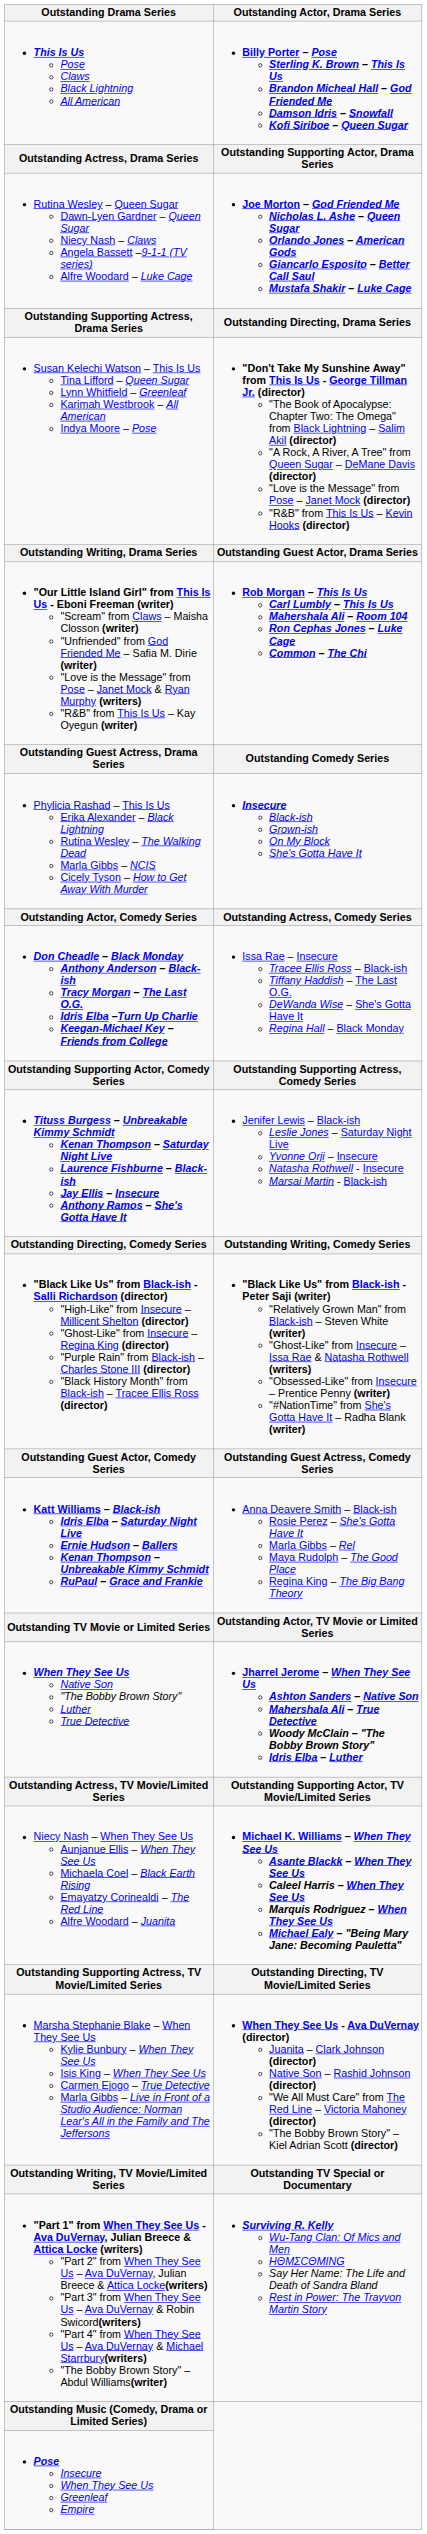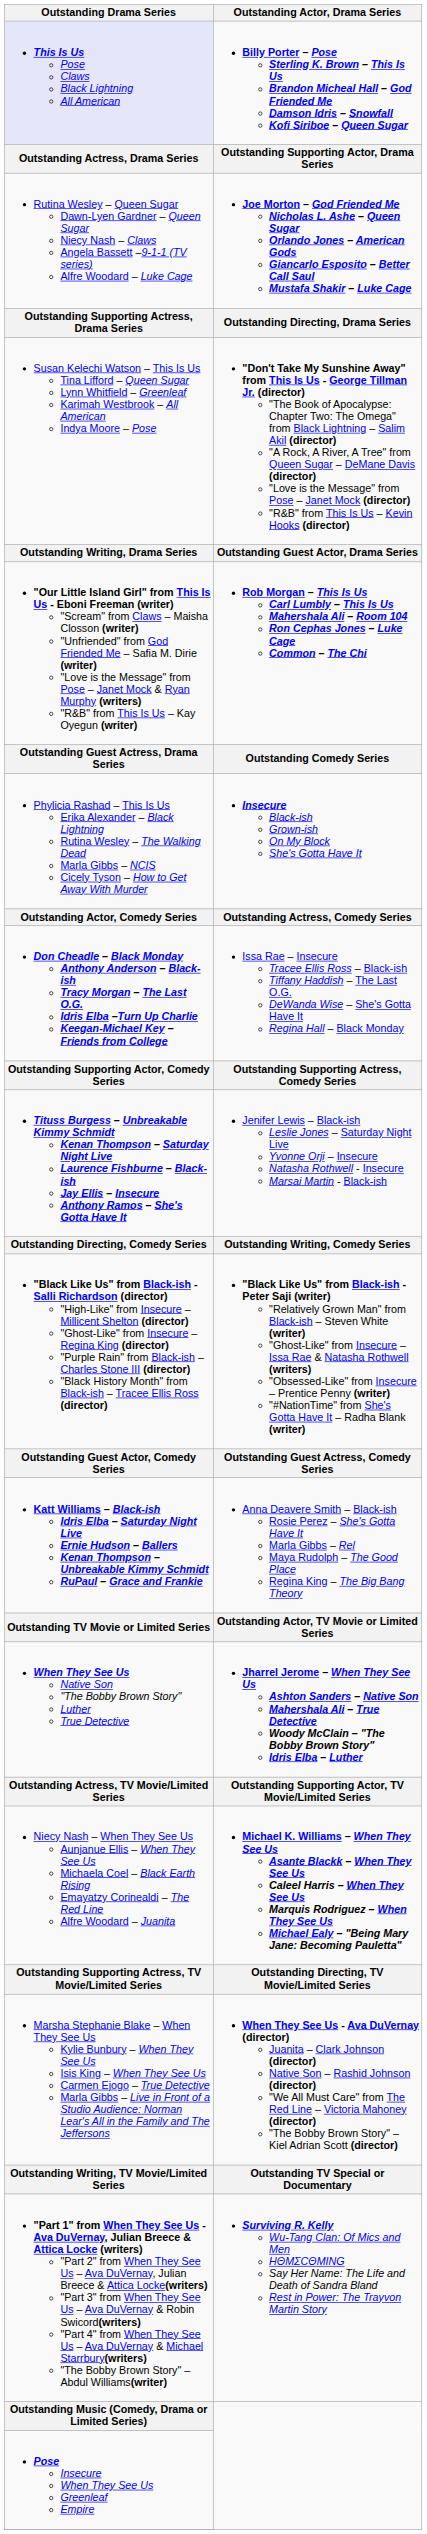(109, 77) no background -> (109, 77) lavender background
